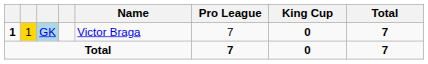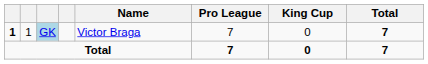(29, 31) gold background -> (29, 31) no background
(308, 31) bold -> (308, 31) normal
